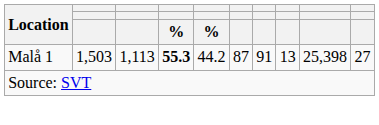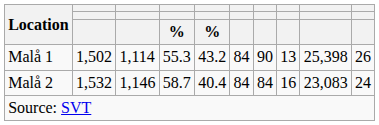(94, 57) 1,503 -> (94, 57) 1,502
(137, 57) 1,113 -> (137, 57) 1,114
(176, 57) bold -> (177, 57) normal
(212, 57) 44.2 -> (212, 57) 43.2
(241, 57) 87 -> (242, 57) 84
(264, 57) 91 -> (265, 57) 90
(362, 57) 27 -> (363, 57) 26
+ row: (31, 82)
